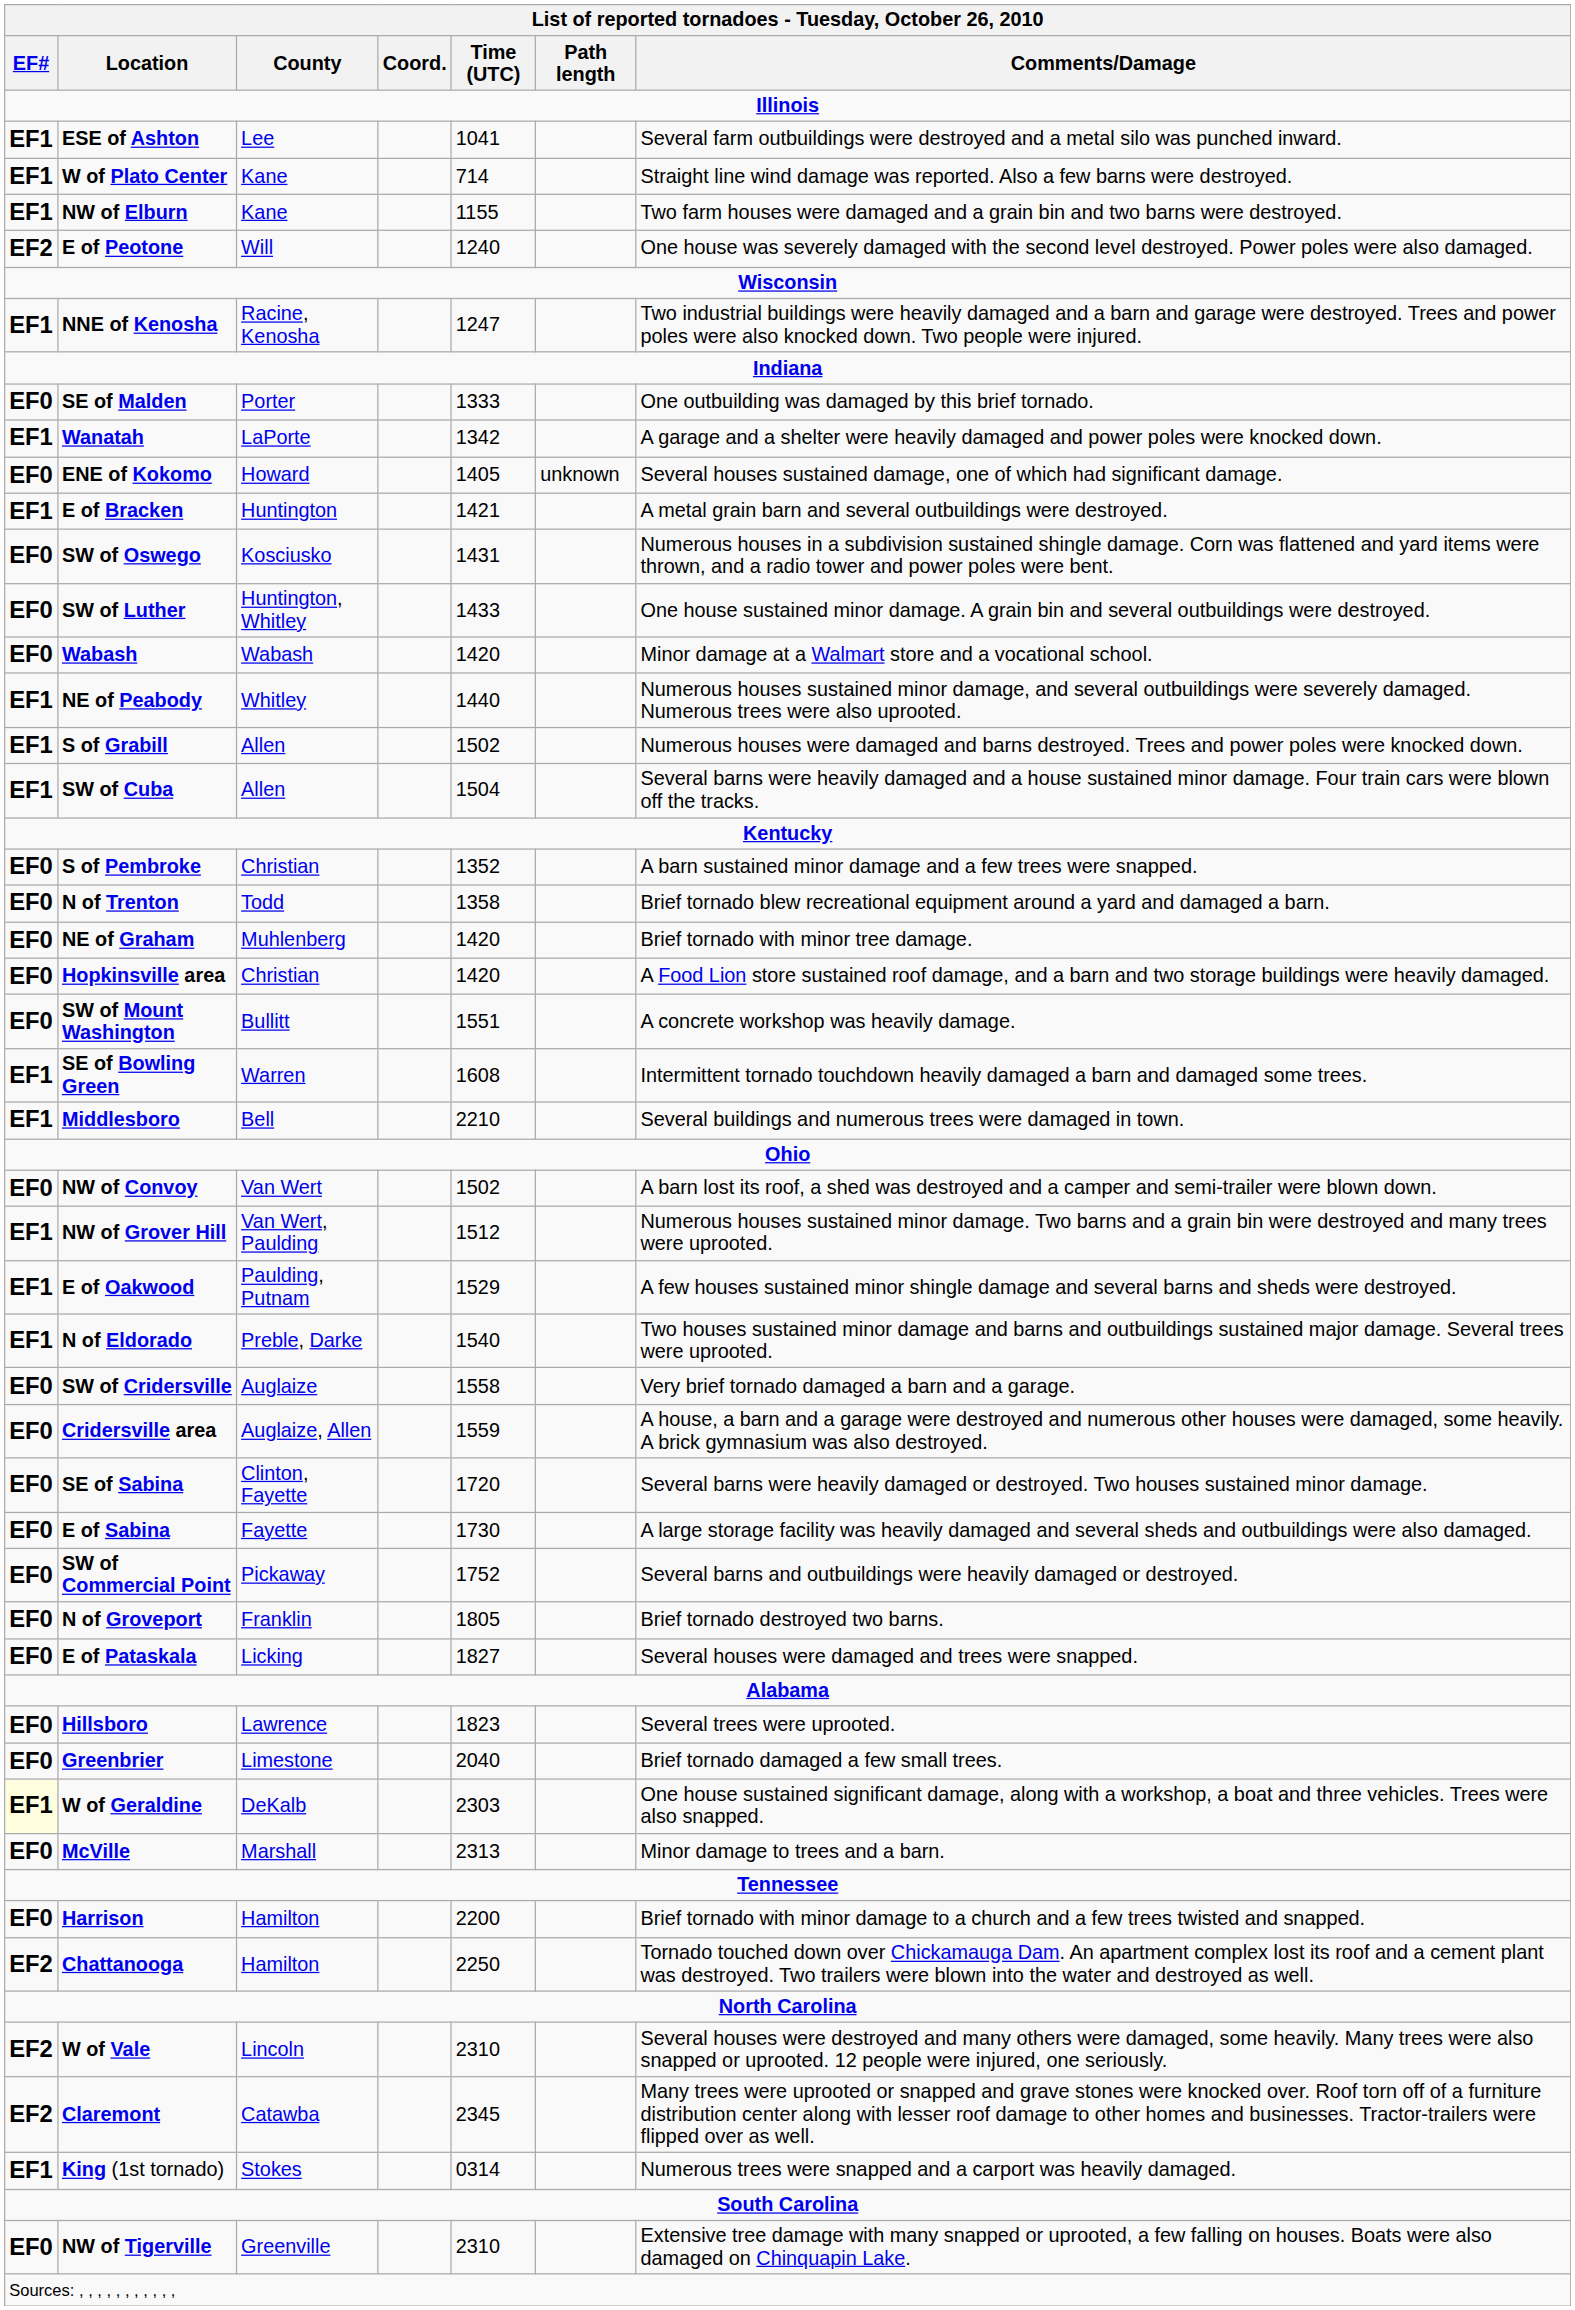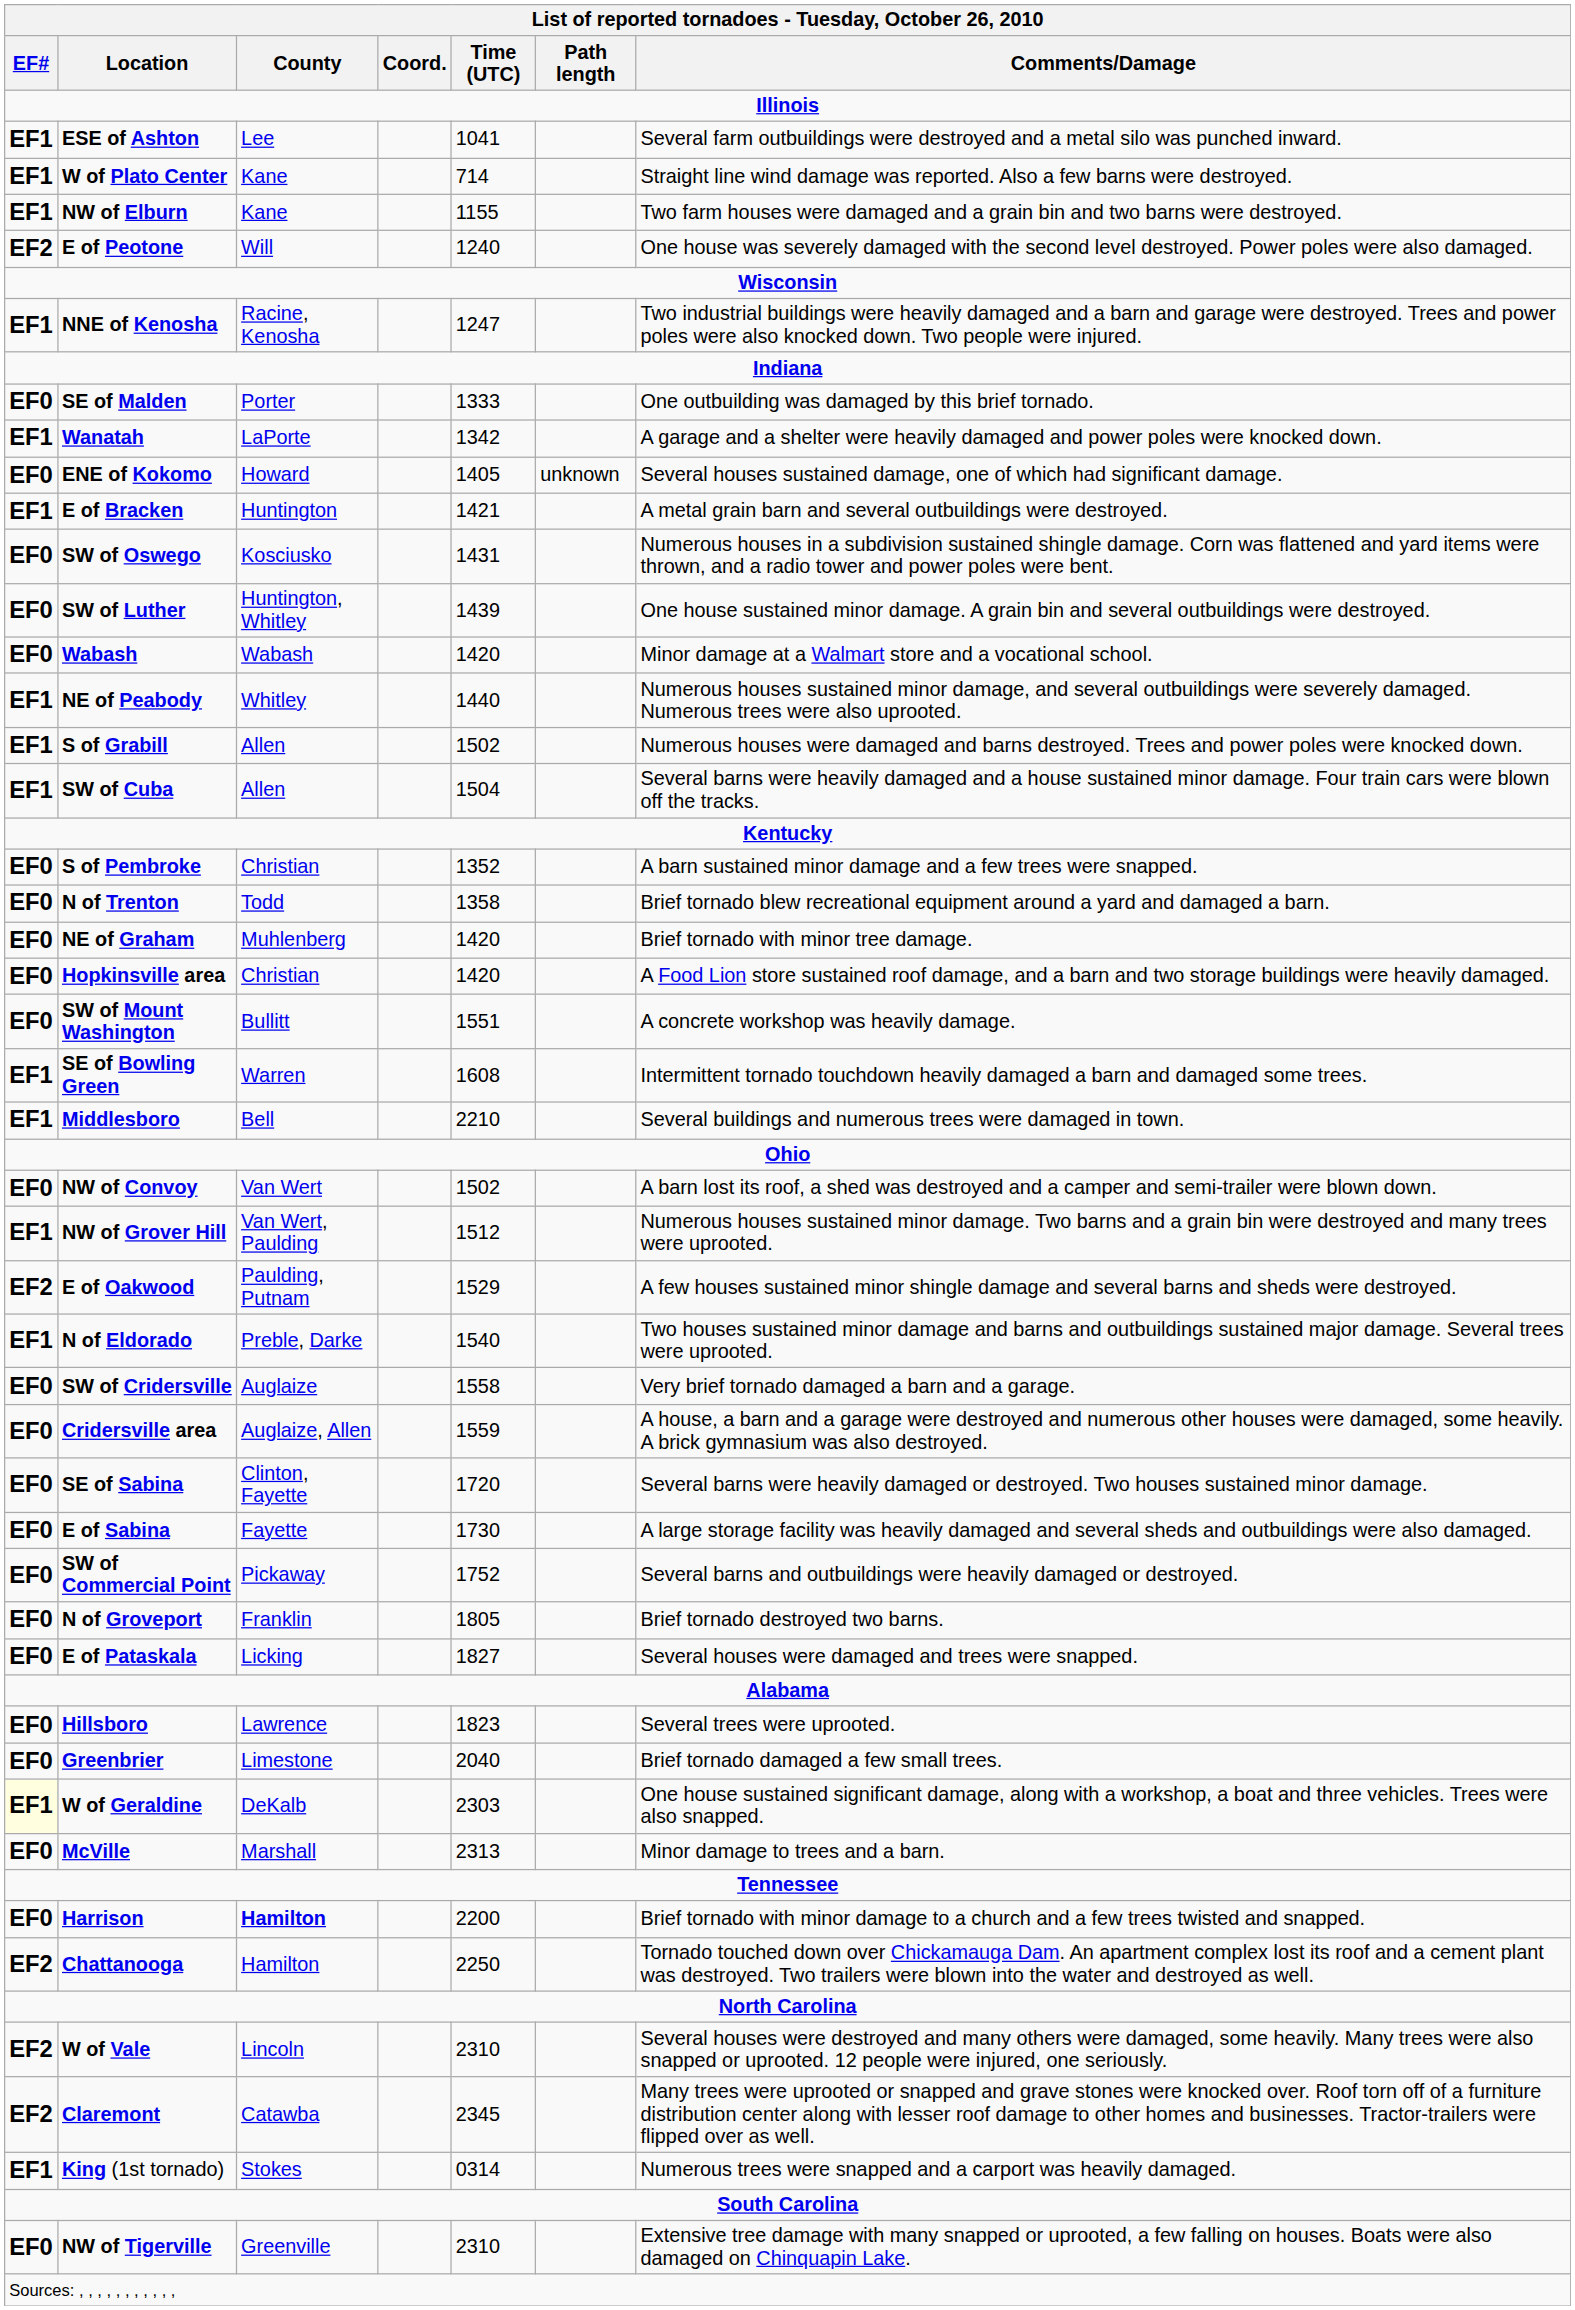(478, 610) 1433 -> (478, 610) 1439
(31, 1287) EF1 -> (31, 1287) EF2
(280, 1918) normal -> (284, 1918) bold
